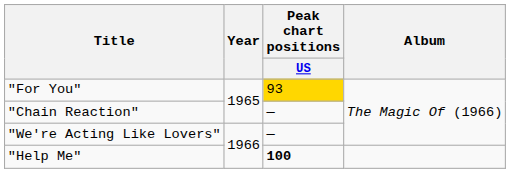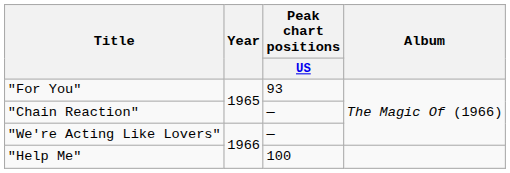(275, 90) gold background -> (275, 90) no background
(279, 157) bold -> (279, 157) normal
